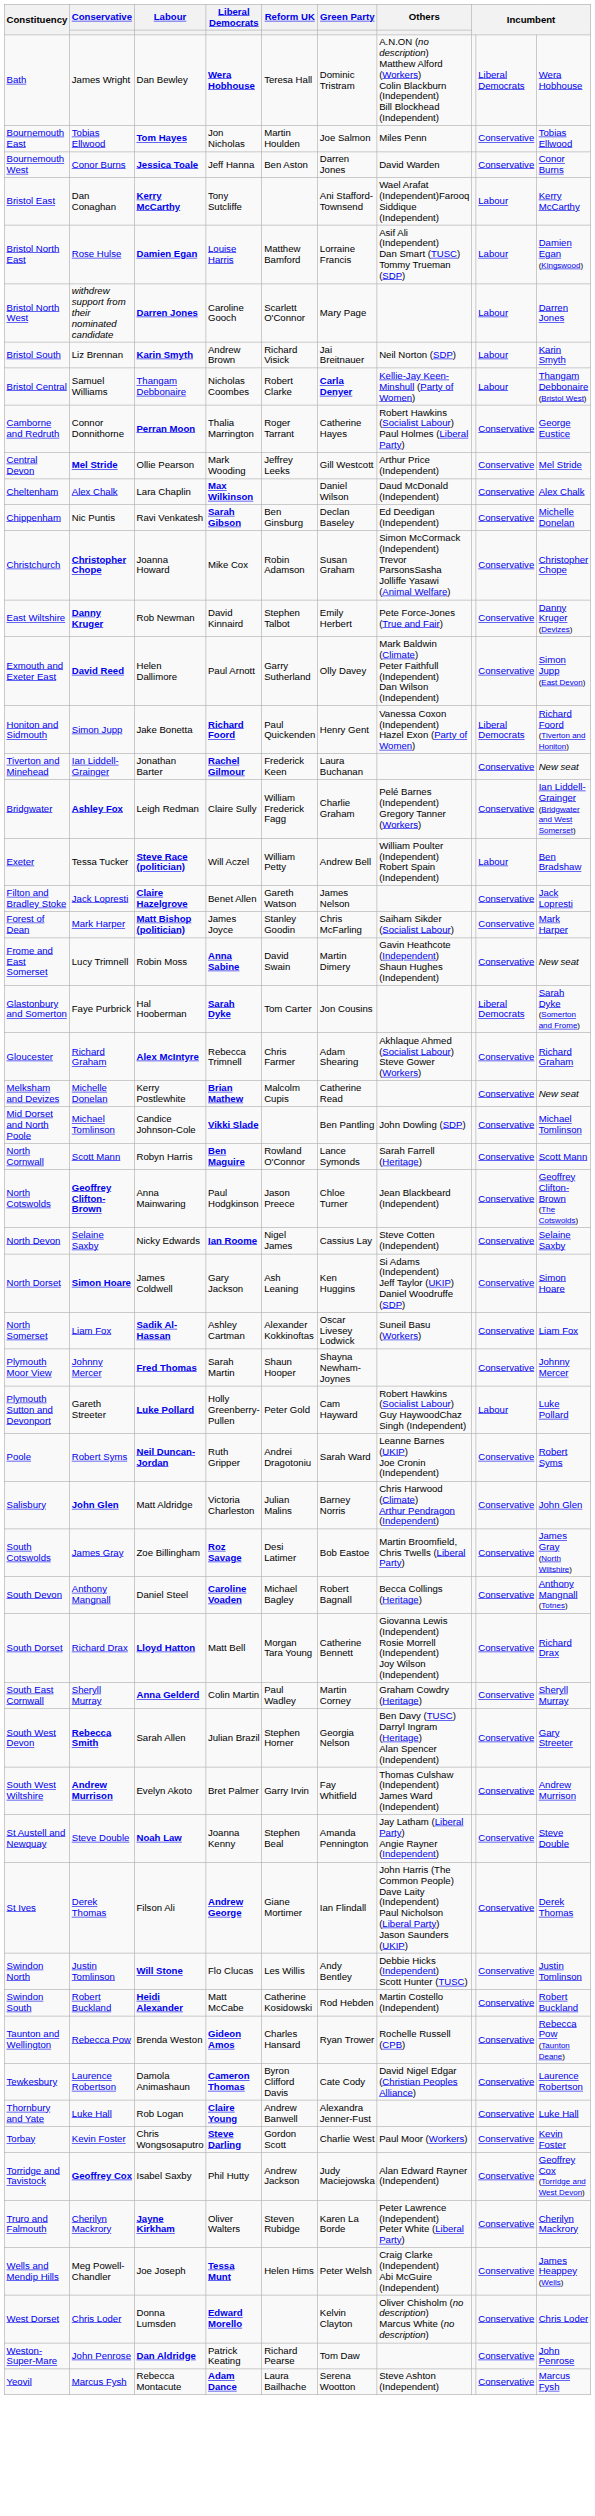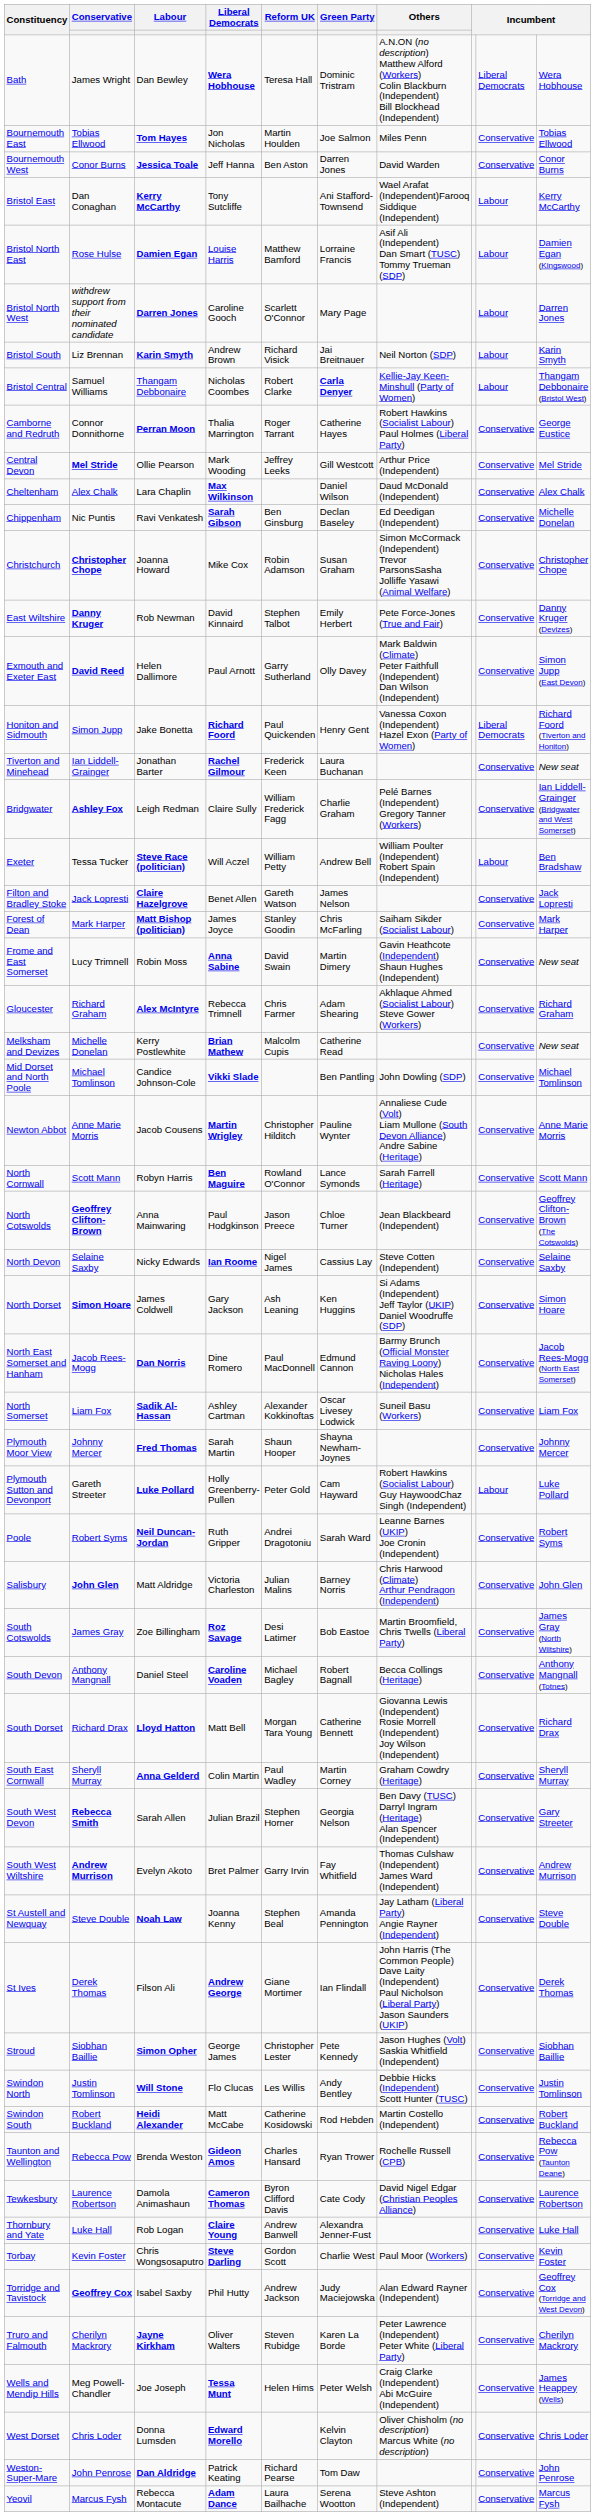- row: (37, 1009)
+ row: (36, 1130)
+ row: (36, 1363)
+ row: (21, 2051)
